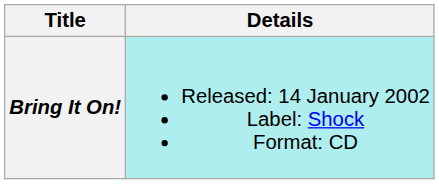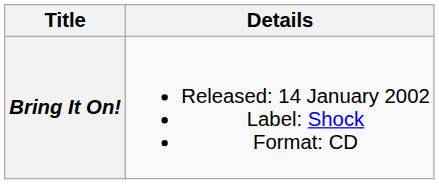(280, 119) paleturquoise background -> (280, 119) no background
